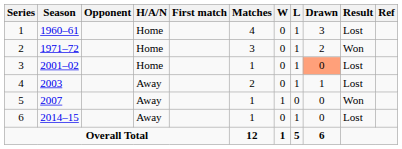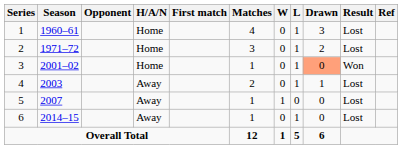(353, 48) Won -> (353, 48) Lost
(353, 65) Lost -> (353, 65) Won
(353, 100) Won -> (353, 100) Lost
